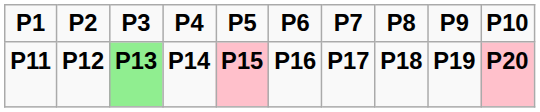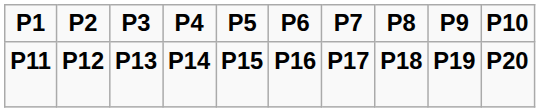(136, 60) lightgreen background -> (136, 60) no background
(242, 60) pink background -> (242, 60) no background
(507, 60) pink background -> (507, 60) no background
